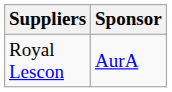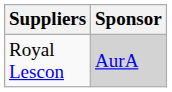(117, 60) no background -> (117, 60) lightgrey background
